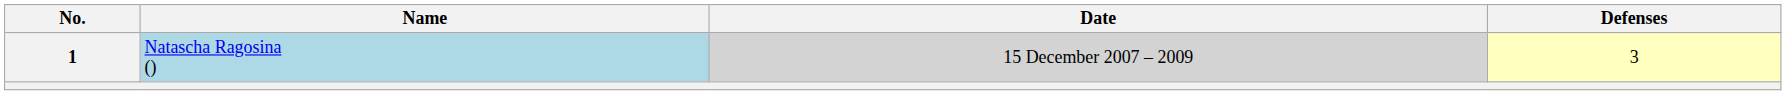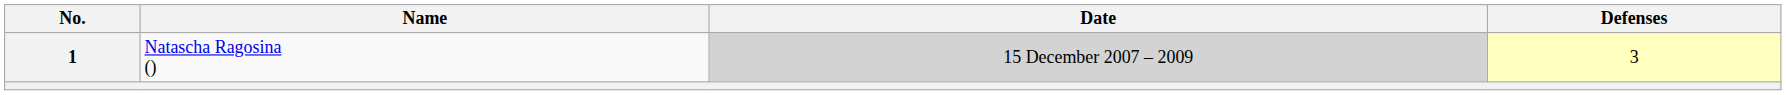(213, 57) lightblue background -> (213, 57) no background
